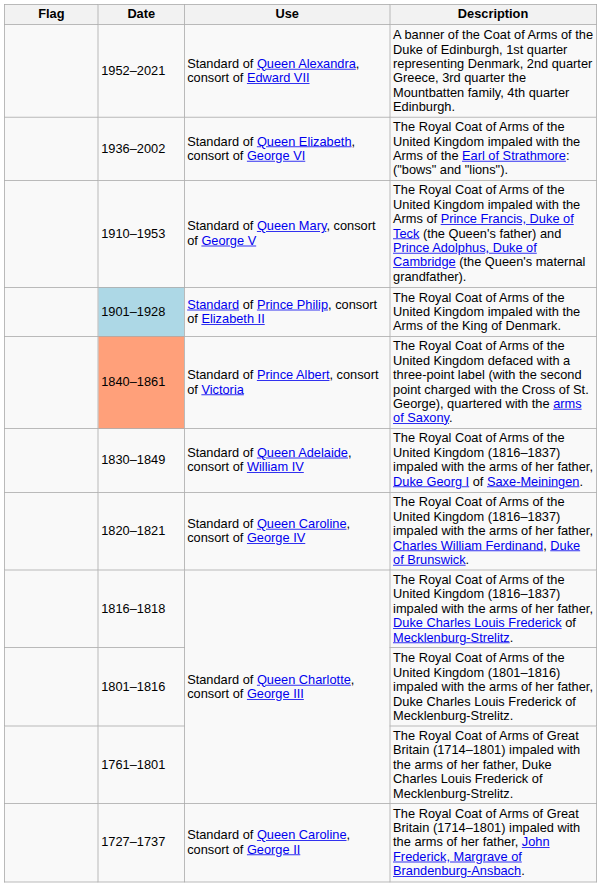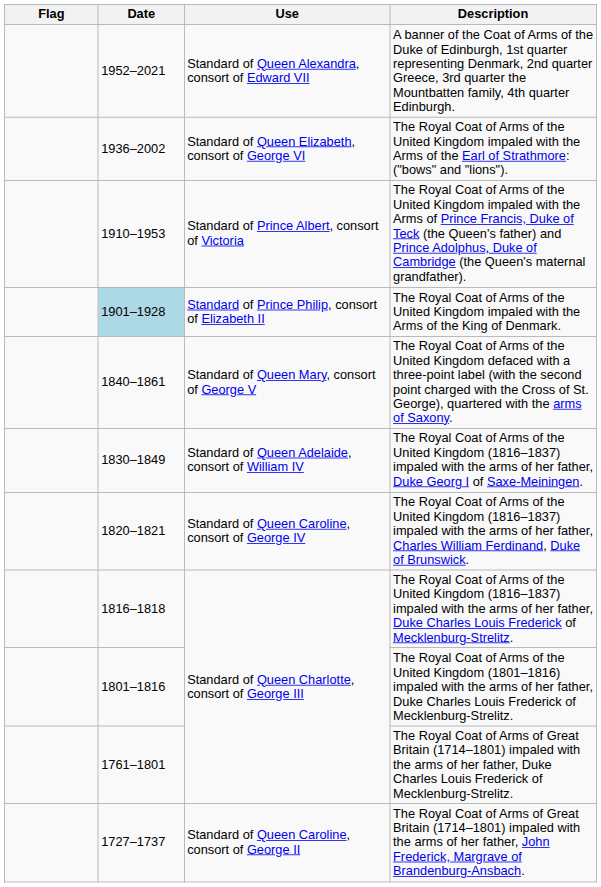(281, 233) Standard of Queen Mary, consort of George V -> (283, 233) Standard of Prince Albert, consort of Victoria
(133, 382) lightsalmon background -> (133, 382) no background
(283, 382) Standard of Prince Albert, consort of Victoria -> (281, 382) Standard of Queen Mary, consort of George V
